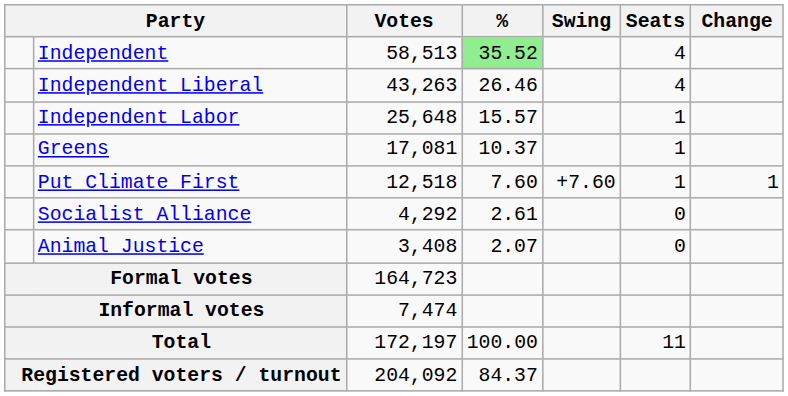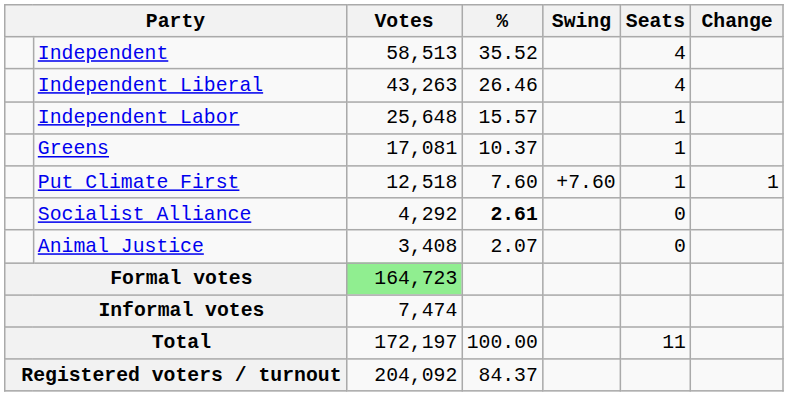(508, 53) lightgreen background -> (508, 53) no background
(514, 214) normal -> (514, 214) bold
(416, 279) no background -> (416, 279) lightgreen background
